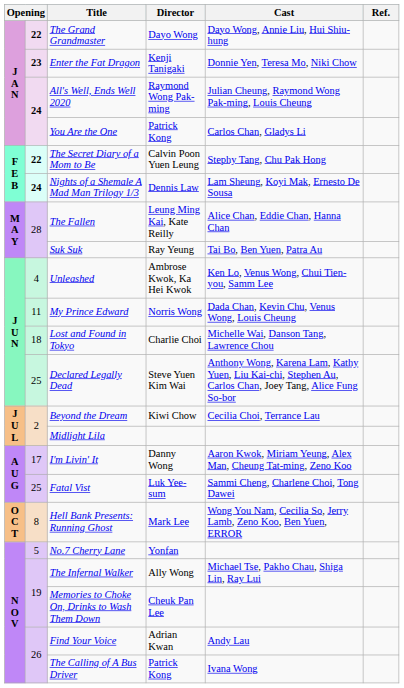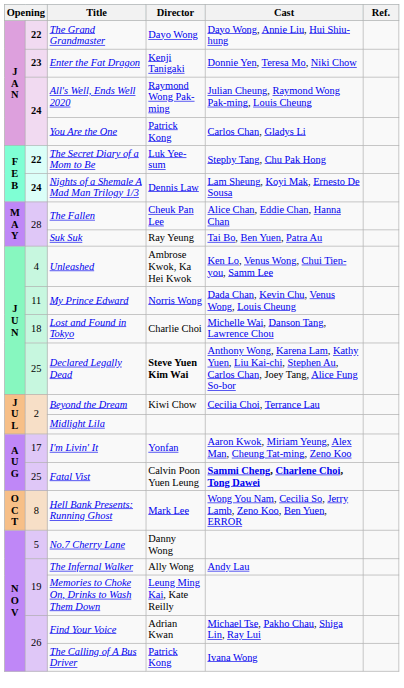(174, 159) Calvin Poon Yuen Leung -> (167, 159) Luk Yee-sum
(174, 221) Leung Ming Kai, Kate Reilly -> (171, 215) Cheuk Pan Lee
(172, 380) normal -> (173, 368) bold
(162, 460) Danny Wong -> (163, 448) Yonfan
(167, 488) Luk Yee-sum -> (174, 476) Calvin Poon Yuen Leung
(283, 488) normal -> (275, 476) bold
(163, 550) Yonfan -> (162, 544) Danny Wong
(275, 572) Michael Tse, Pakho Chau, Shiga Lin, Ray Lui -> (228, 567) Andy Lau
(171, 606) Cheuk Pan Lee -> (174, 595) Leung Ming Kai, Kate Reilly
(228, 640) Andy Lau -> (275, 629) Michael Tse, Pakho Chau, Shiga Lin, Ray Lui
